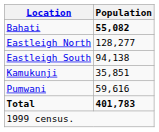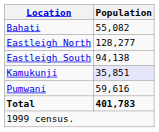(112, 27) bold -> (112, 27) normal
(112, 73) no background -> (112, 73) lavender background
